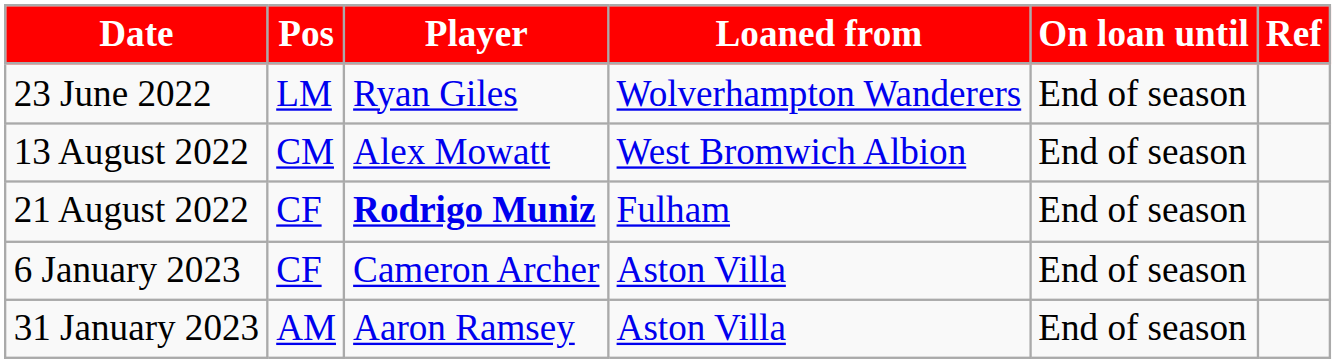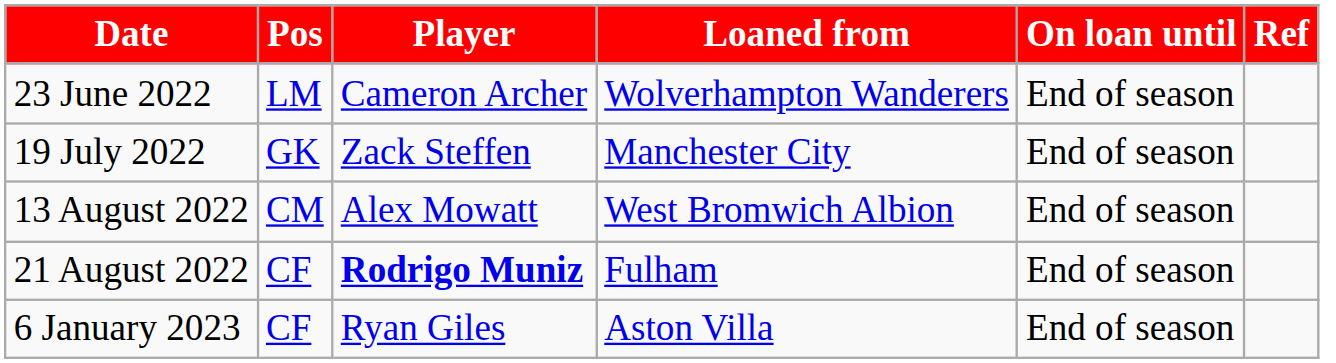(435, 92) Ryan Giles -> (464, 92) Cameron Archer
+ row: (110, 151)
(476, 269) Cameron Archer -> (423, 328) Ryan Giles
- row: (136, 328)
